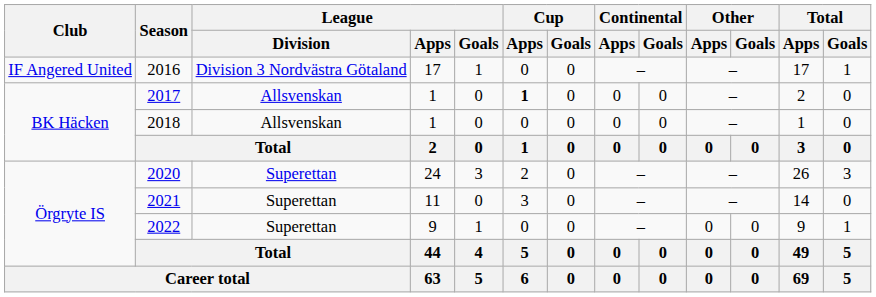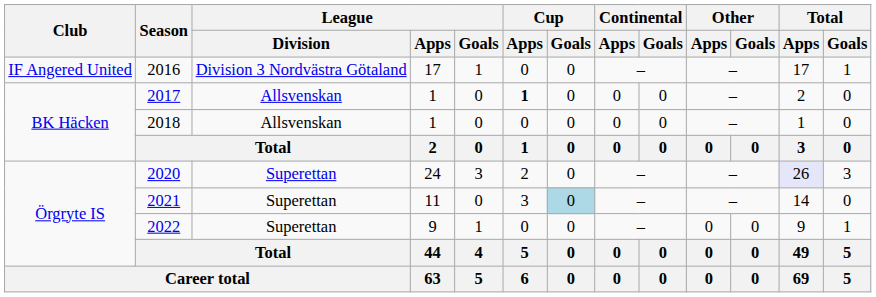(801, 174) no background -> (801, 174) lavender background
(571, 200) no background -> (571, 200) lightblue background
